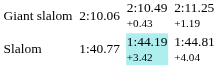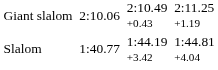(147, 49) paleturquoise background -> (147, 49) no background
